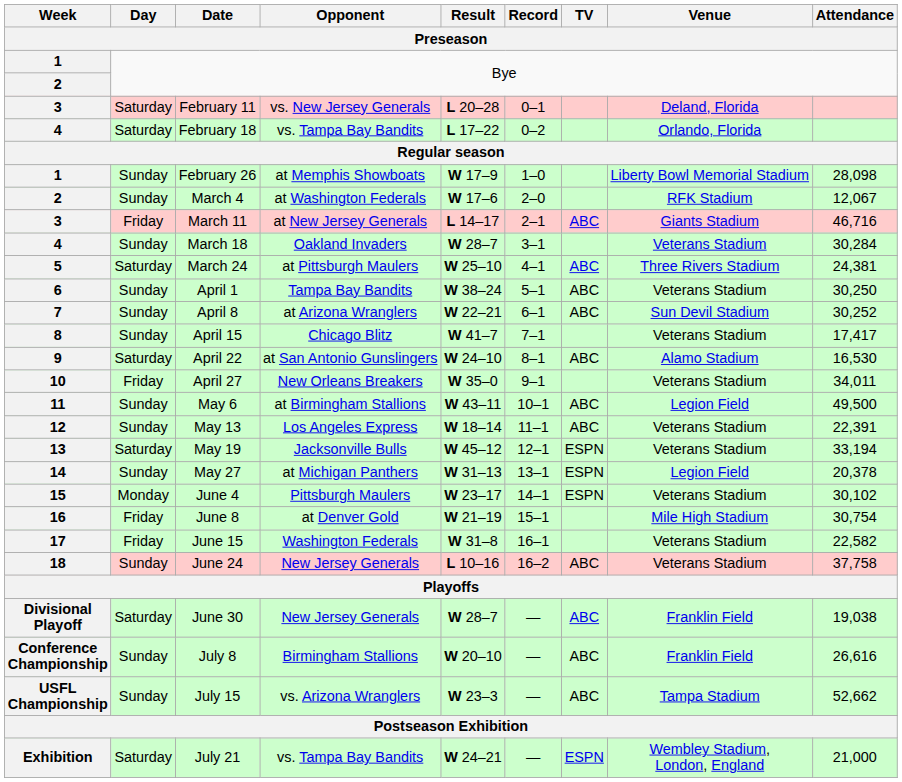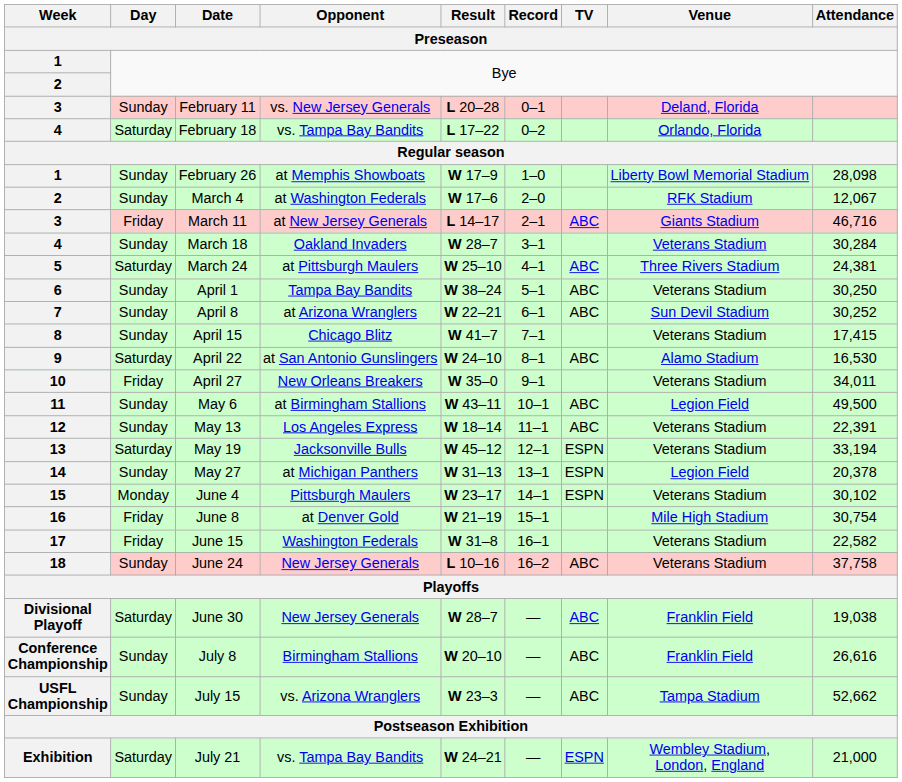(143, 107) Saturday -> (143, 107) Sunday
(855, 335) 17,417 -> (855, 335) 17,415
